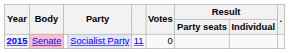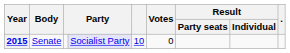(47, 42) pink background -> (47, 42) no background
(139, 42) 11 -> (139, 42) 10
